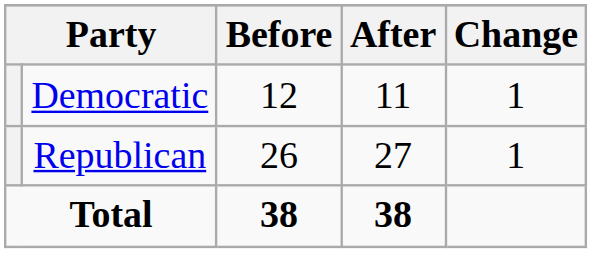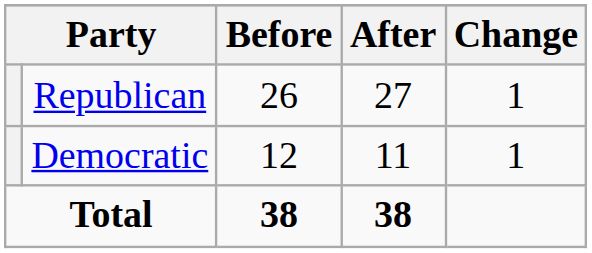rows swapped: (120, 154) <-> (120, 94)
